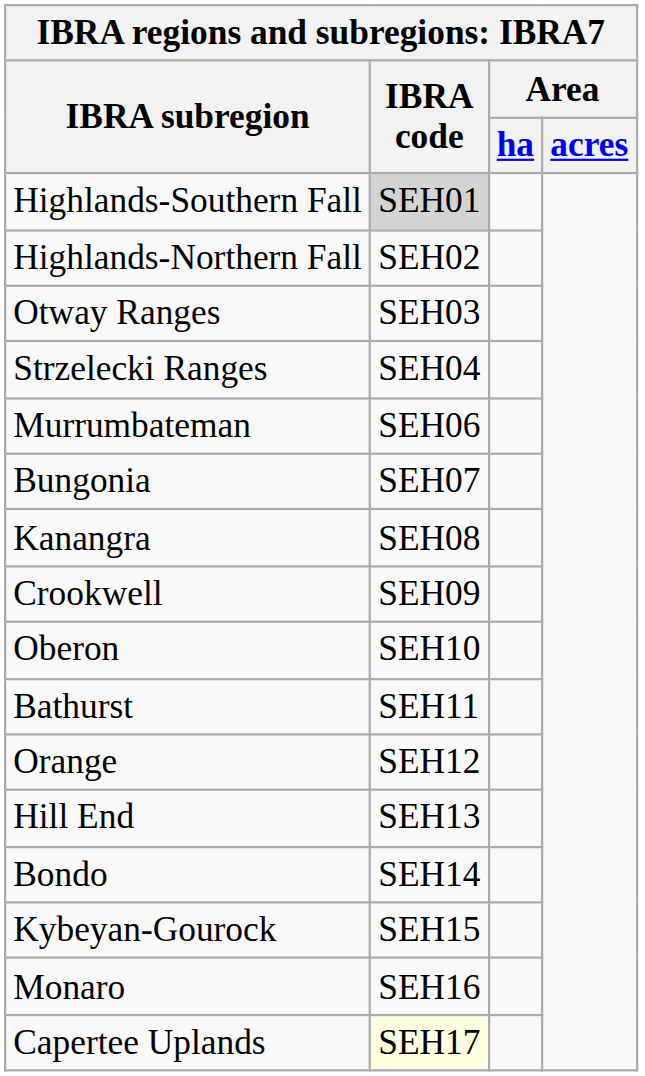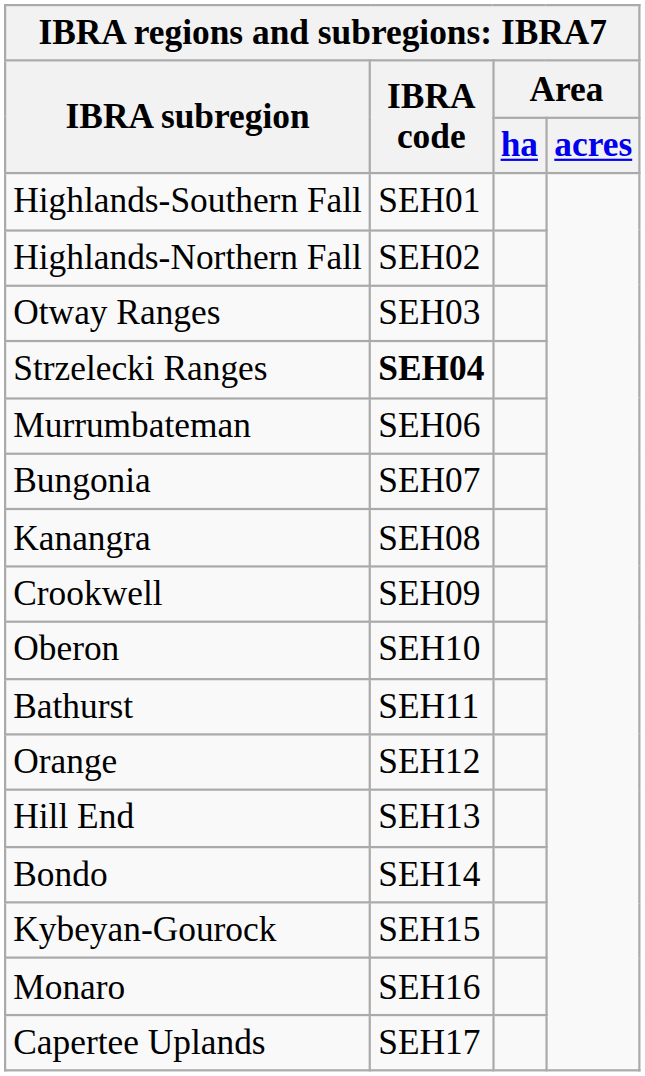(429, 200) lightgrey background -> (429, 200) no background
(429, 369) normal -> (431, 369) bold
(429, 1041) lightyellow background -> (429, 1041) no background
